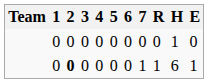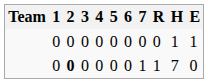(194, 41) 0 -> (194, 41) 1
(175, 65) 6 -> (175, 65) 7
(194, 65) 1 -> (194, 65) 0
